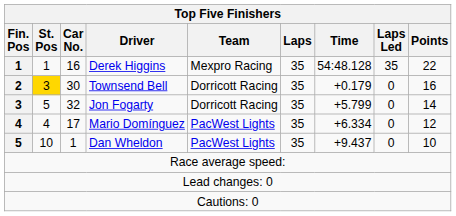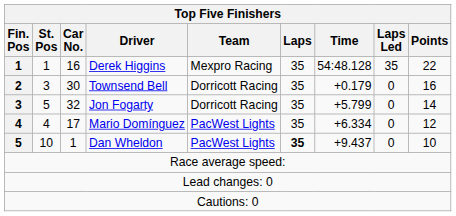(46, 86) gold background -> (46, 86) no background
(298, 143) normal -> (298, 143) bold
